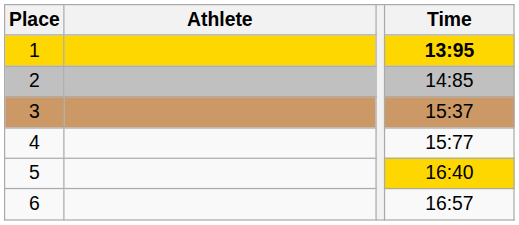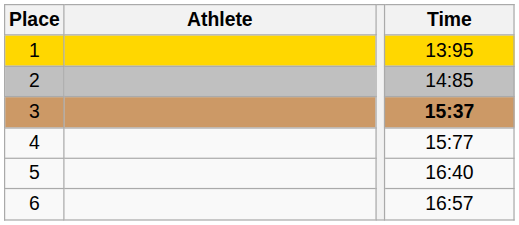(449, 50) bold -> (449, 50) normal
(449, 111) normal -> (449, 111) bold
(449, 173) gold background -> (449, 173) no background
